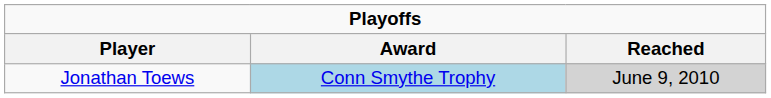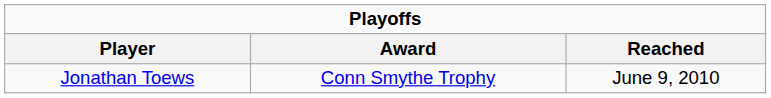(408, 78) lightblue background -> (408, 78) no background
(666, 78) lightgrey background -> (666, 78) no background
